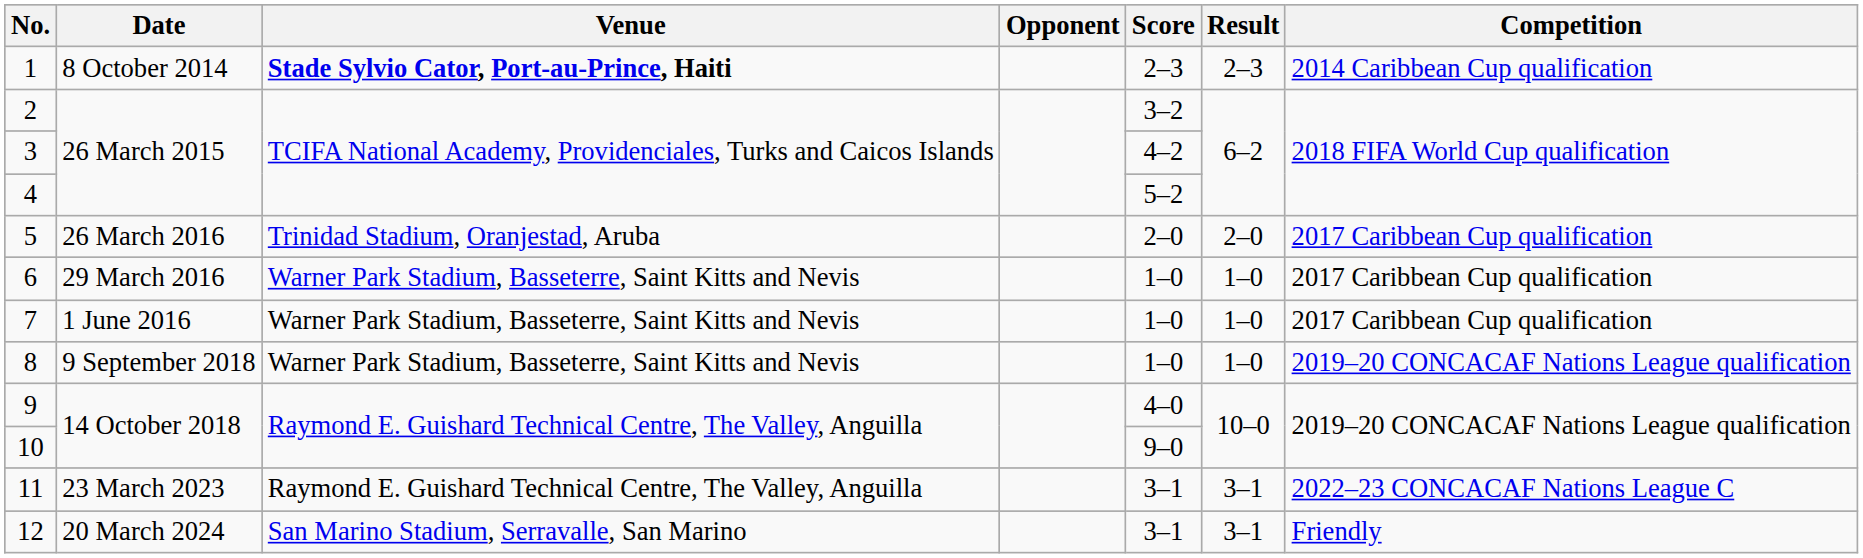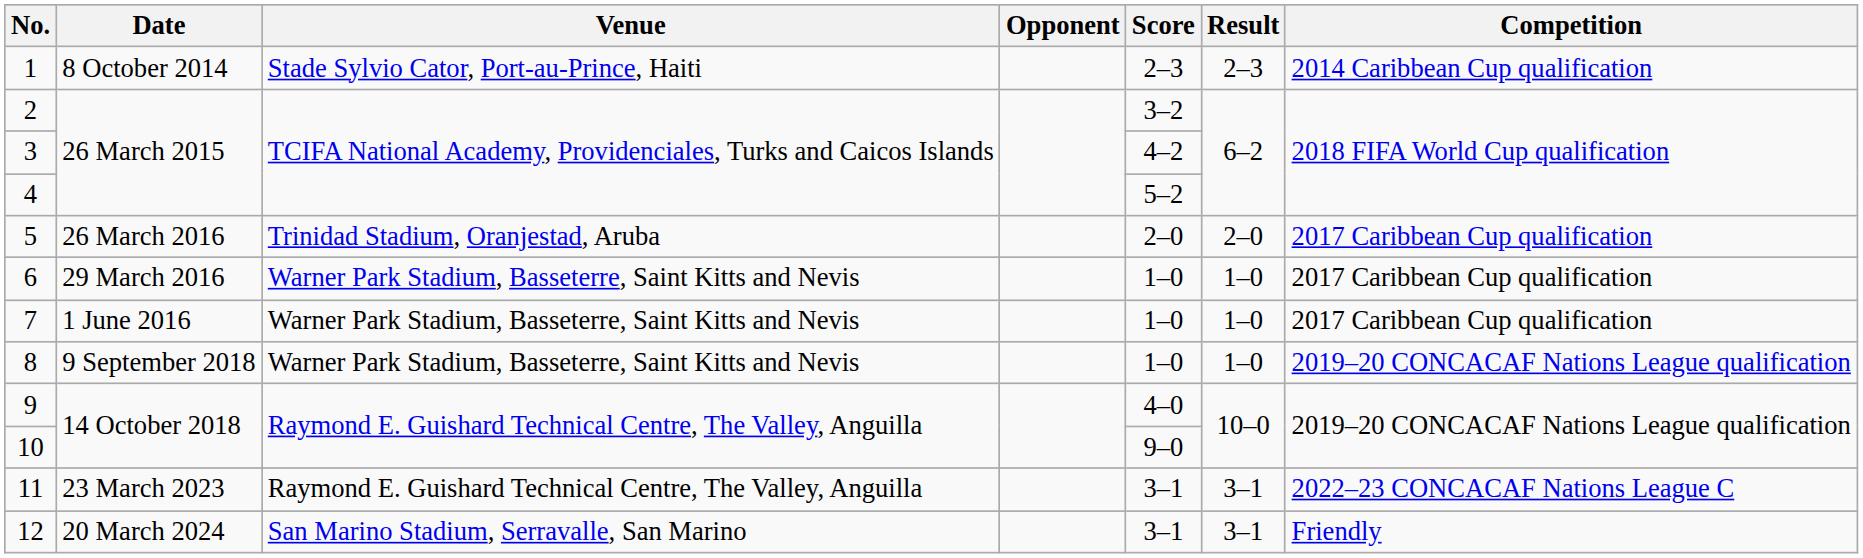(500, 67) bold -> (485, 67) normal
